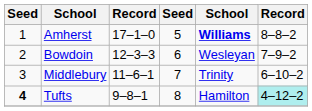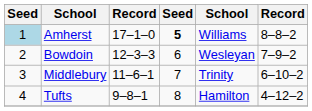(23, 34) no background -> (23, 34) lightblue background
(178, 34) normal -> (178, 34) bold
(225, 34) bold -> (223, 34) normal
(23, 95) bold -> (23, 95) normal
(282, 95) paleturquoise background -> (282, 95) no background
